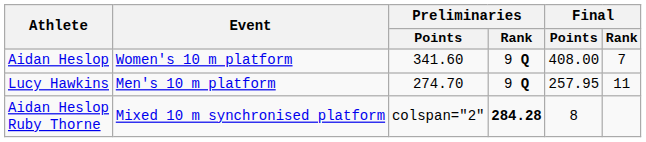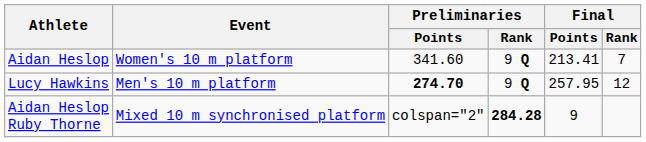(574, 61) 408.00 -> (574, 61) 213.41
(438, 84) normal -> (438, 84) bold
(622, 84) 11 -> (622, 84) 12
(574, 116) 8 -> (574, 116) 9
